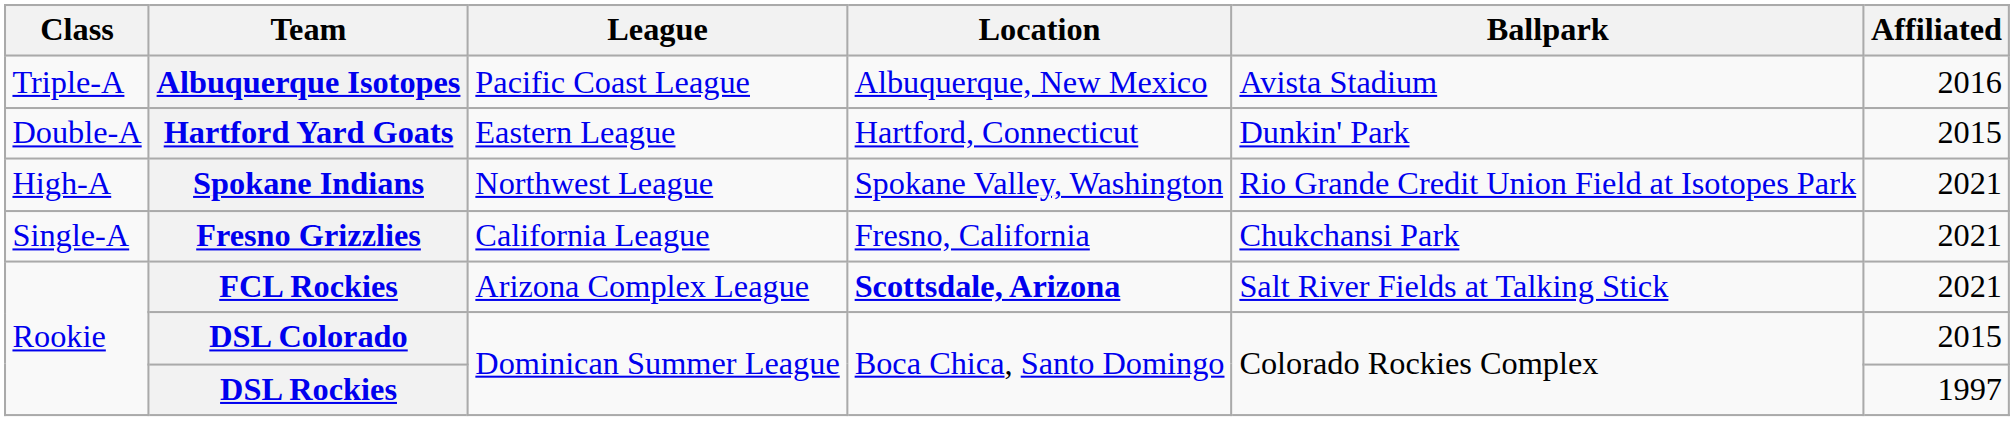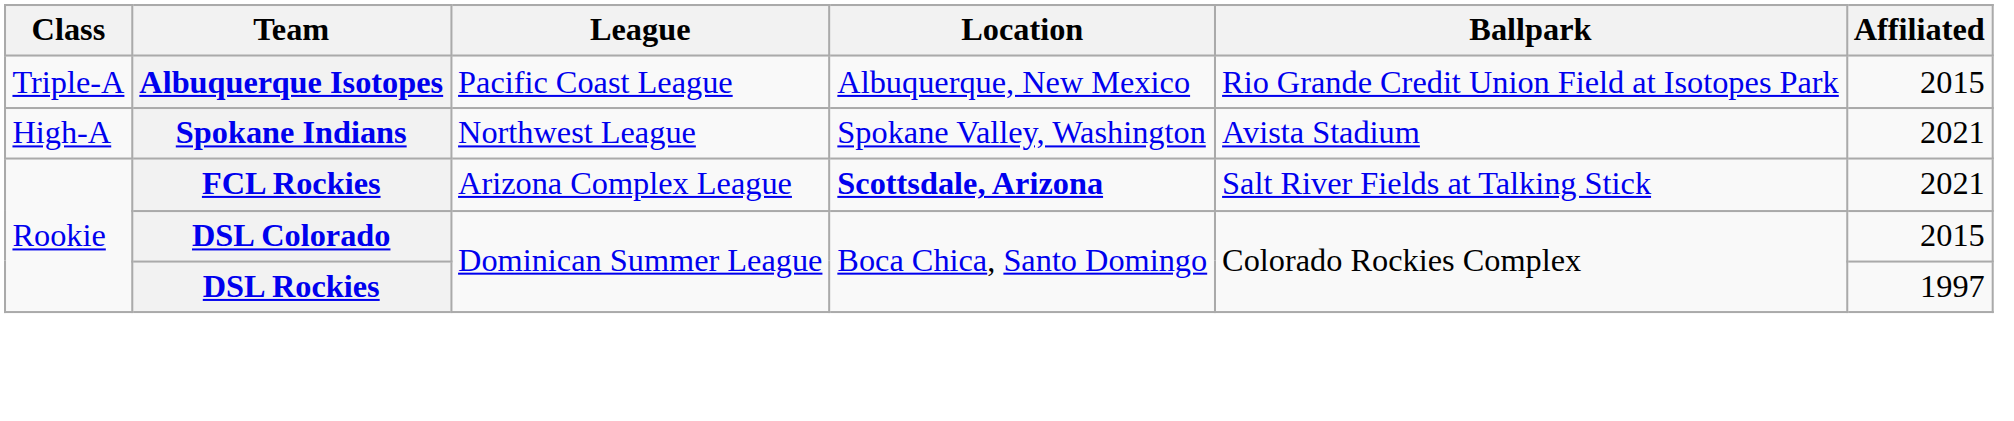(1338, 81) Avista Stadium -> (1530, 81) Rio Grande Credit Union Field at Isotopes Park
(1970, 81) 2016 -> (1952, 81) 2015
- row: (309, 132)
(1548, 183) Rio Grande Credit Union Field at Isotopes Park -> (1321, 132) Avista Stadium
- row: (309, 235)
